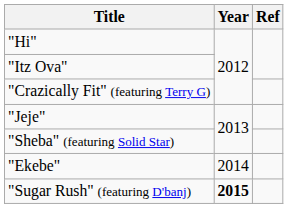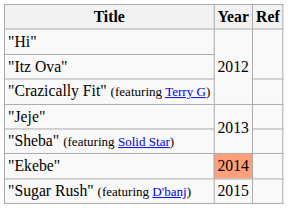(233, 166) no background -> (233, 166) lightsalmon background
(233, 191) bold -> (233, 191) normal
